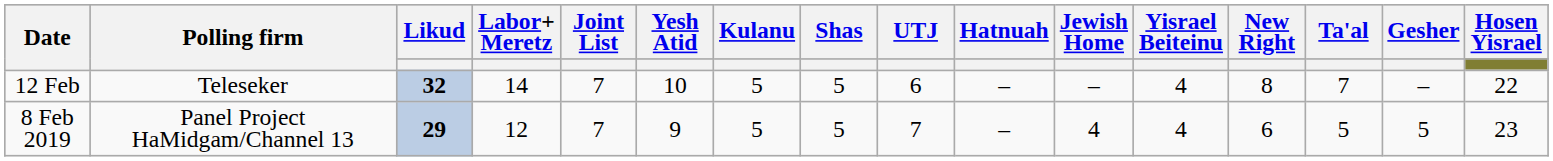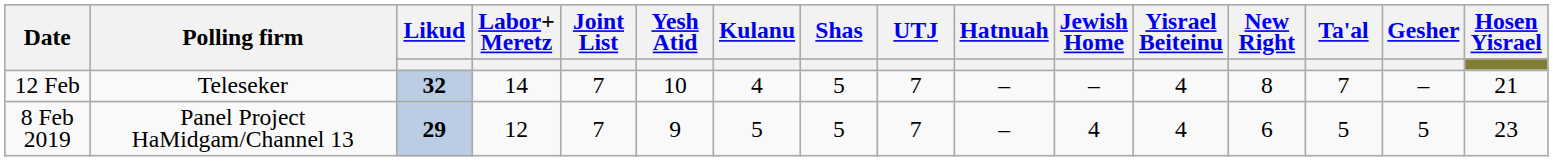(757, 85) 5 -> (757, 85) 4
(916, 85) 6 -> (916, 85) 7
(1506, 85) 22 -> (1506, 85) 21
